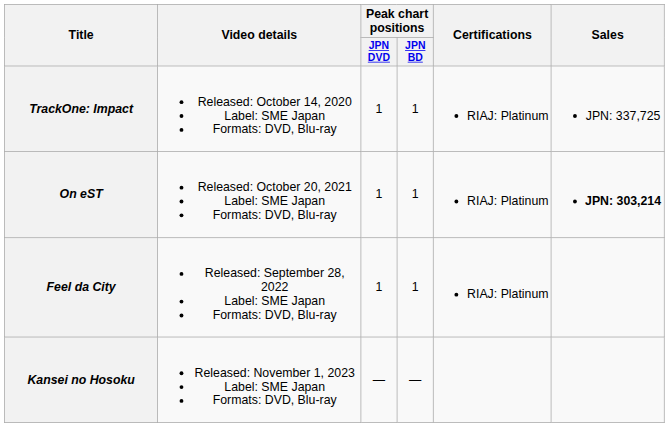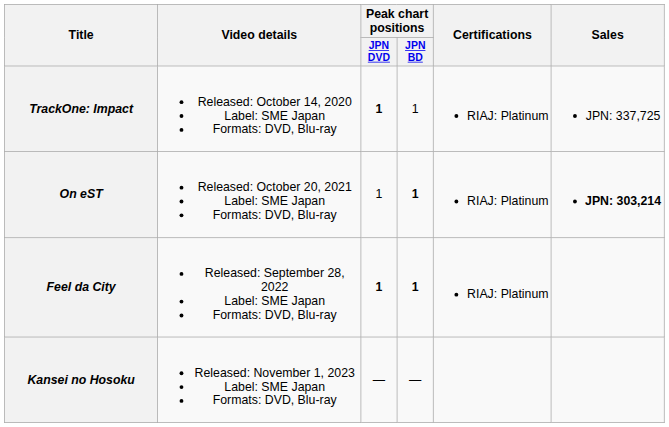(379, 108) normal -> (379, 108) bold
(415, 194) normal -> (415, 194) bold
(379, 287) normal -> (379, 287) bold
(415, 287) normal -> (415, 287) bold
